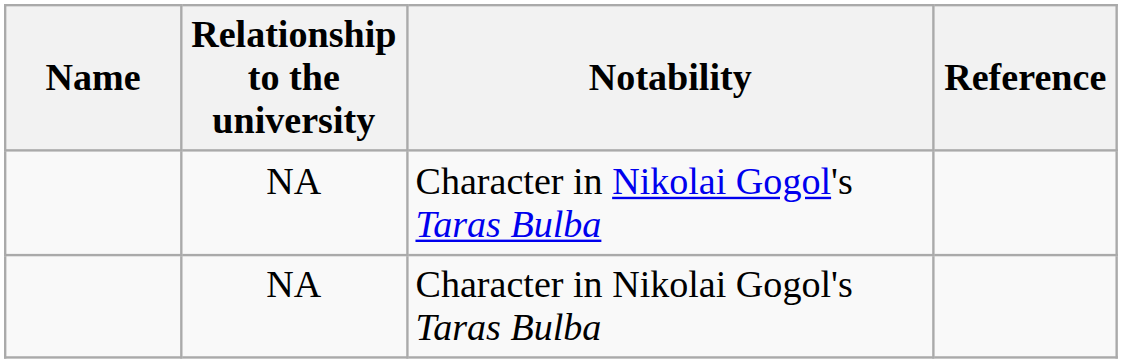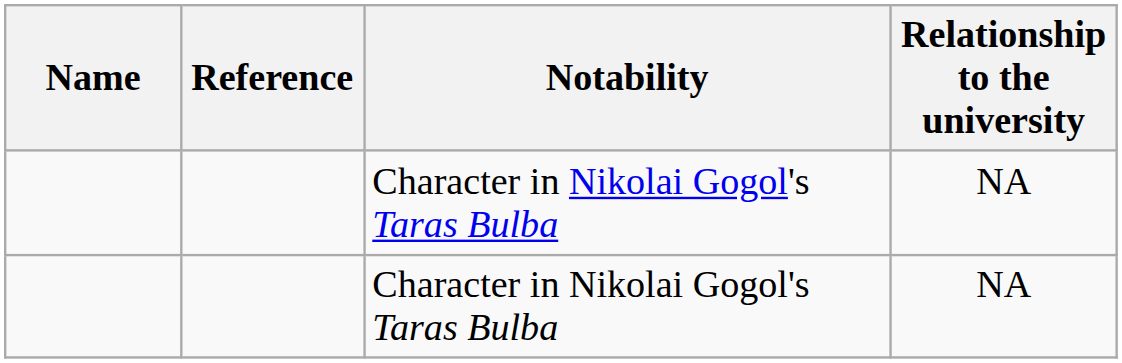columns swapped: (294, 77) <-> (1025, 77)
